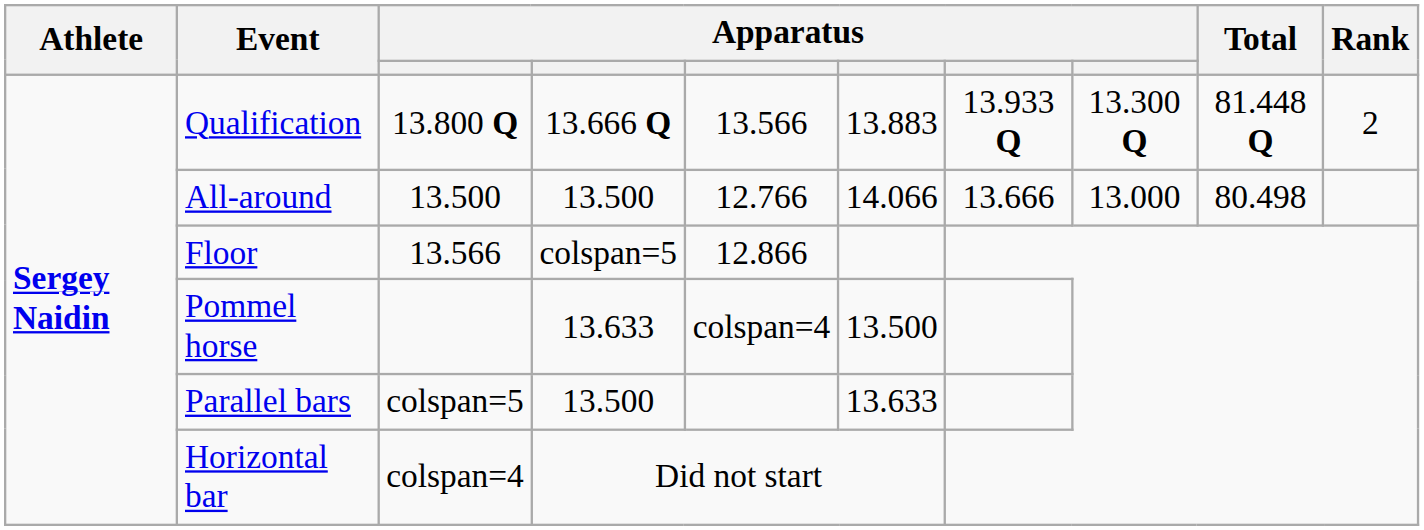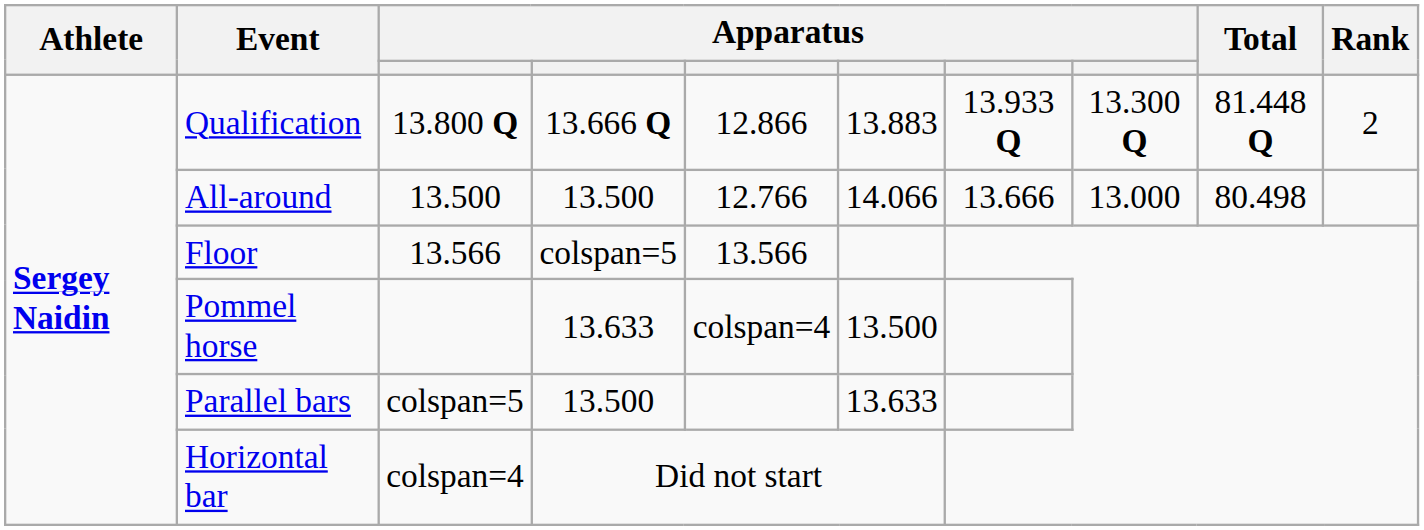(761, 122) 13.566 -> (761, 122) 12.866
(761, 252) 12.866 -> (761, 252) 13.566
